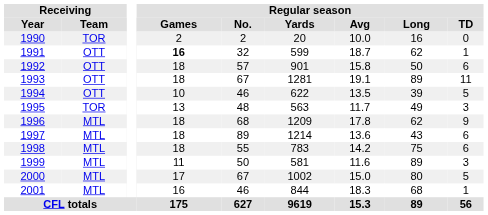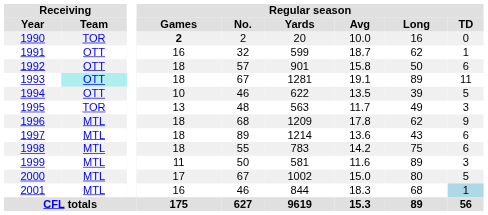(179, 38) normal -> (179, 38) bold
(179, 52) bold -> (179, 52) normal
(94, 80) no background -> (94, 80) paleturquoise background
(466, 190) no background -> (466, 190) lightblue background
